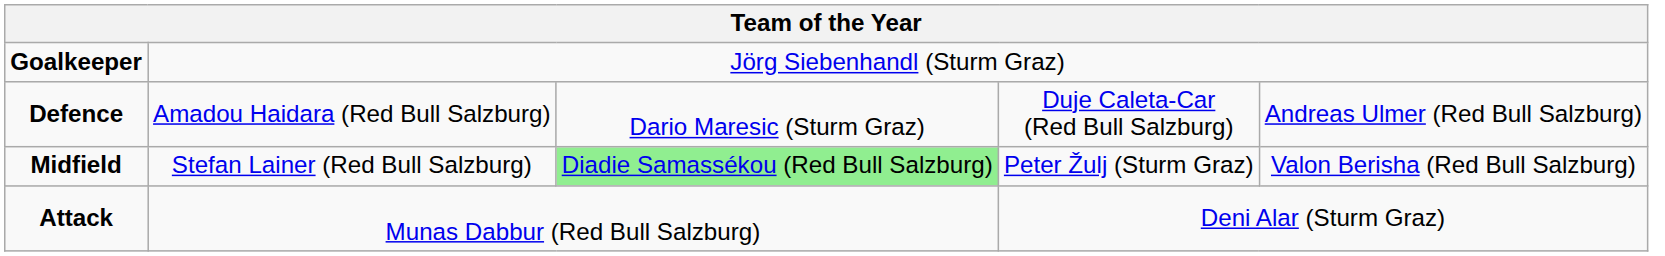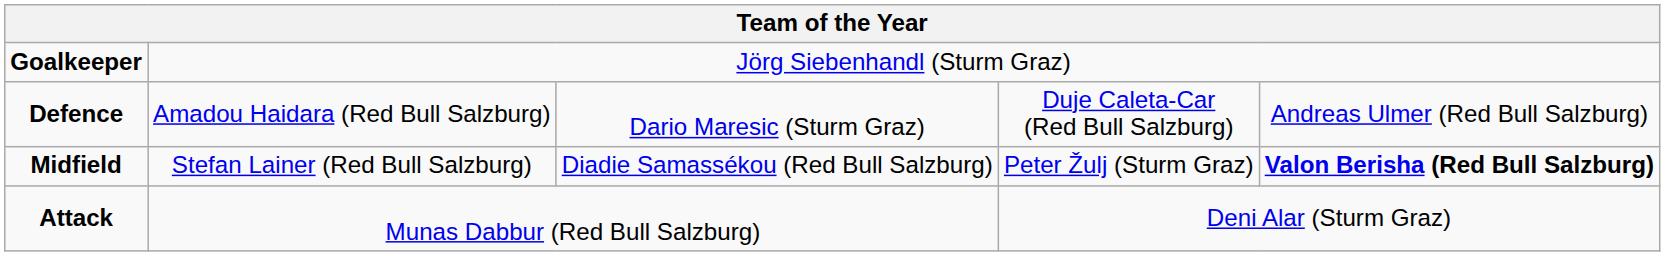(777, 165) lightgreen background -> (777, 165) no background
(1453, 165) normal -> (1459, 165) bold
